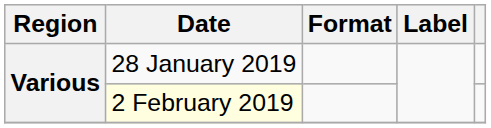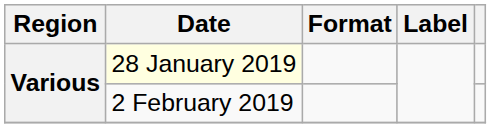(204, 63) no background -> (204, 63) lightyellow background
(203, 102) lightyellow background -> (203, 102) no background
